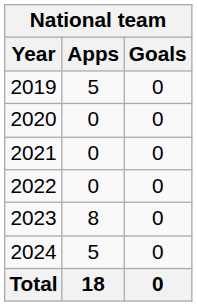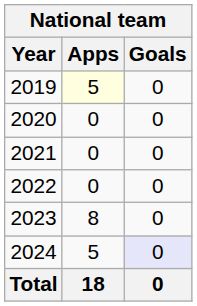(93, 86) no background -> (93, 86) lightyellow background
(158, 251) no background -> (158, 251) lavender background
